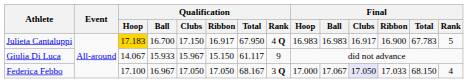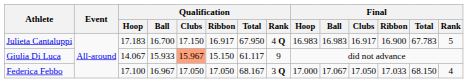(133, 41) gold background -> (133, 41) no background
(191, 56) no background -> (191, 56) lightsalmon background
(364, 71) lavender background -> (364, 71) no background
